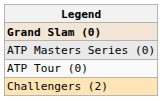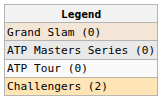(54, 32) bold -> (54, 32) normal
